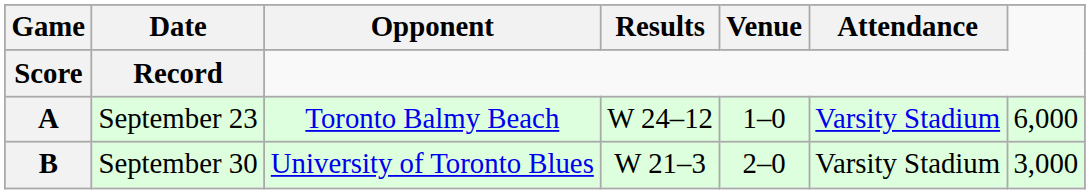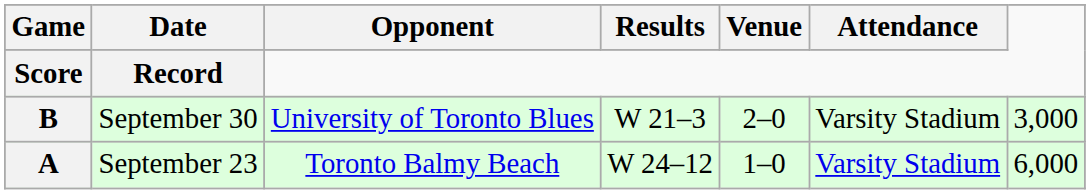rows swapped: (48, 118) <-> (48, 164)
